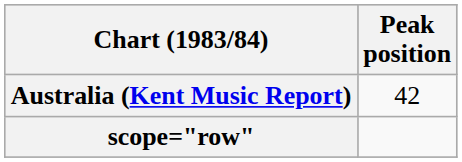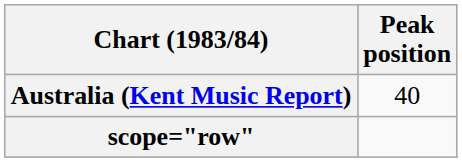(407, 95) 42 -> (407, 95) 40
